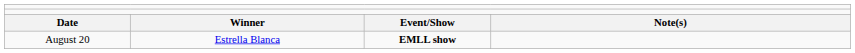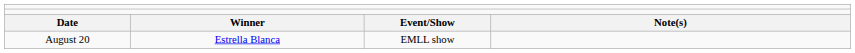(427, 39) bold -> (427, 39) normal
